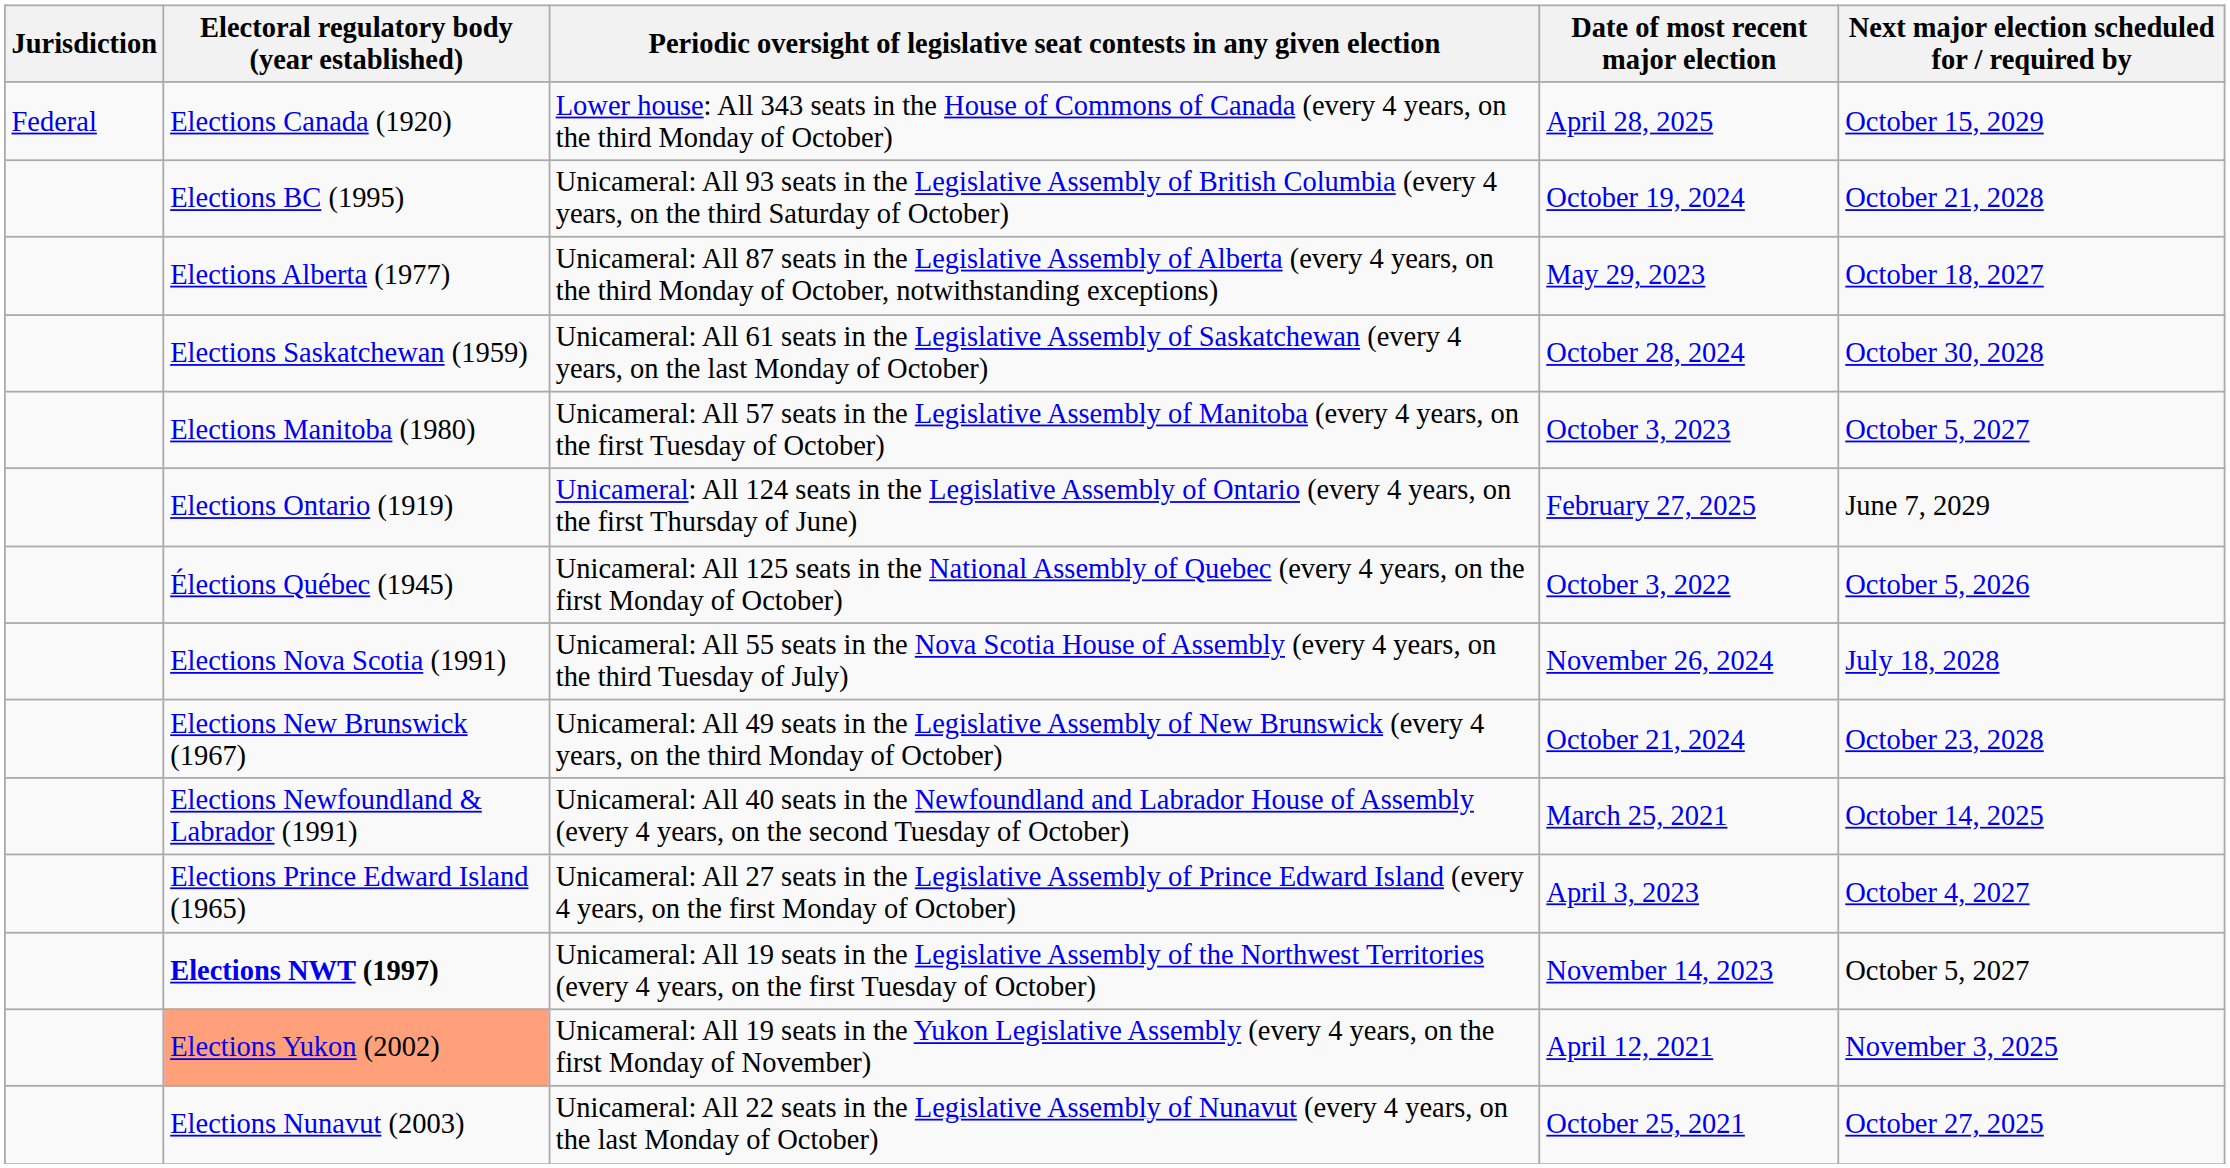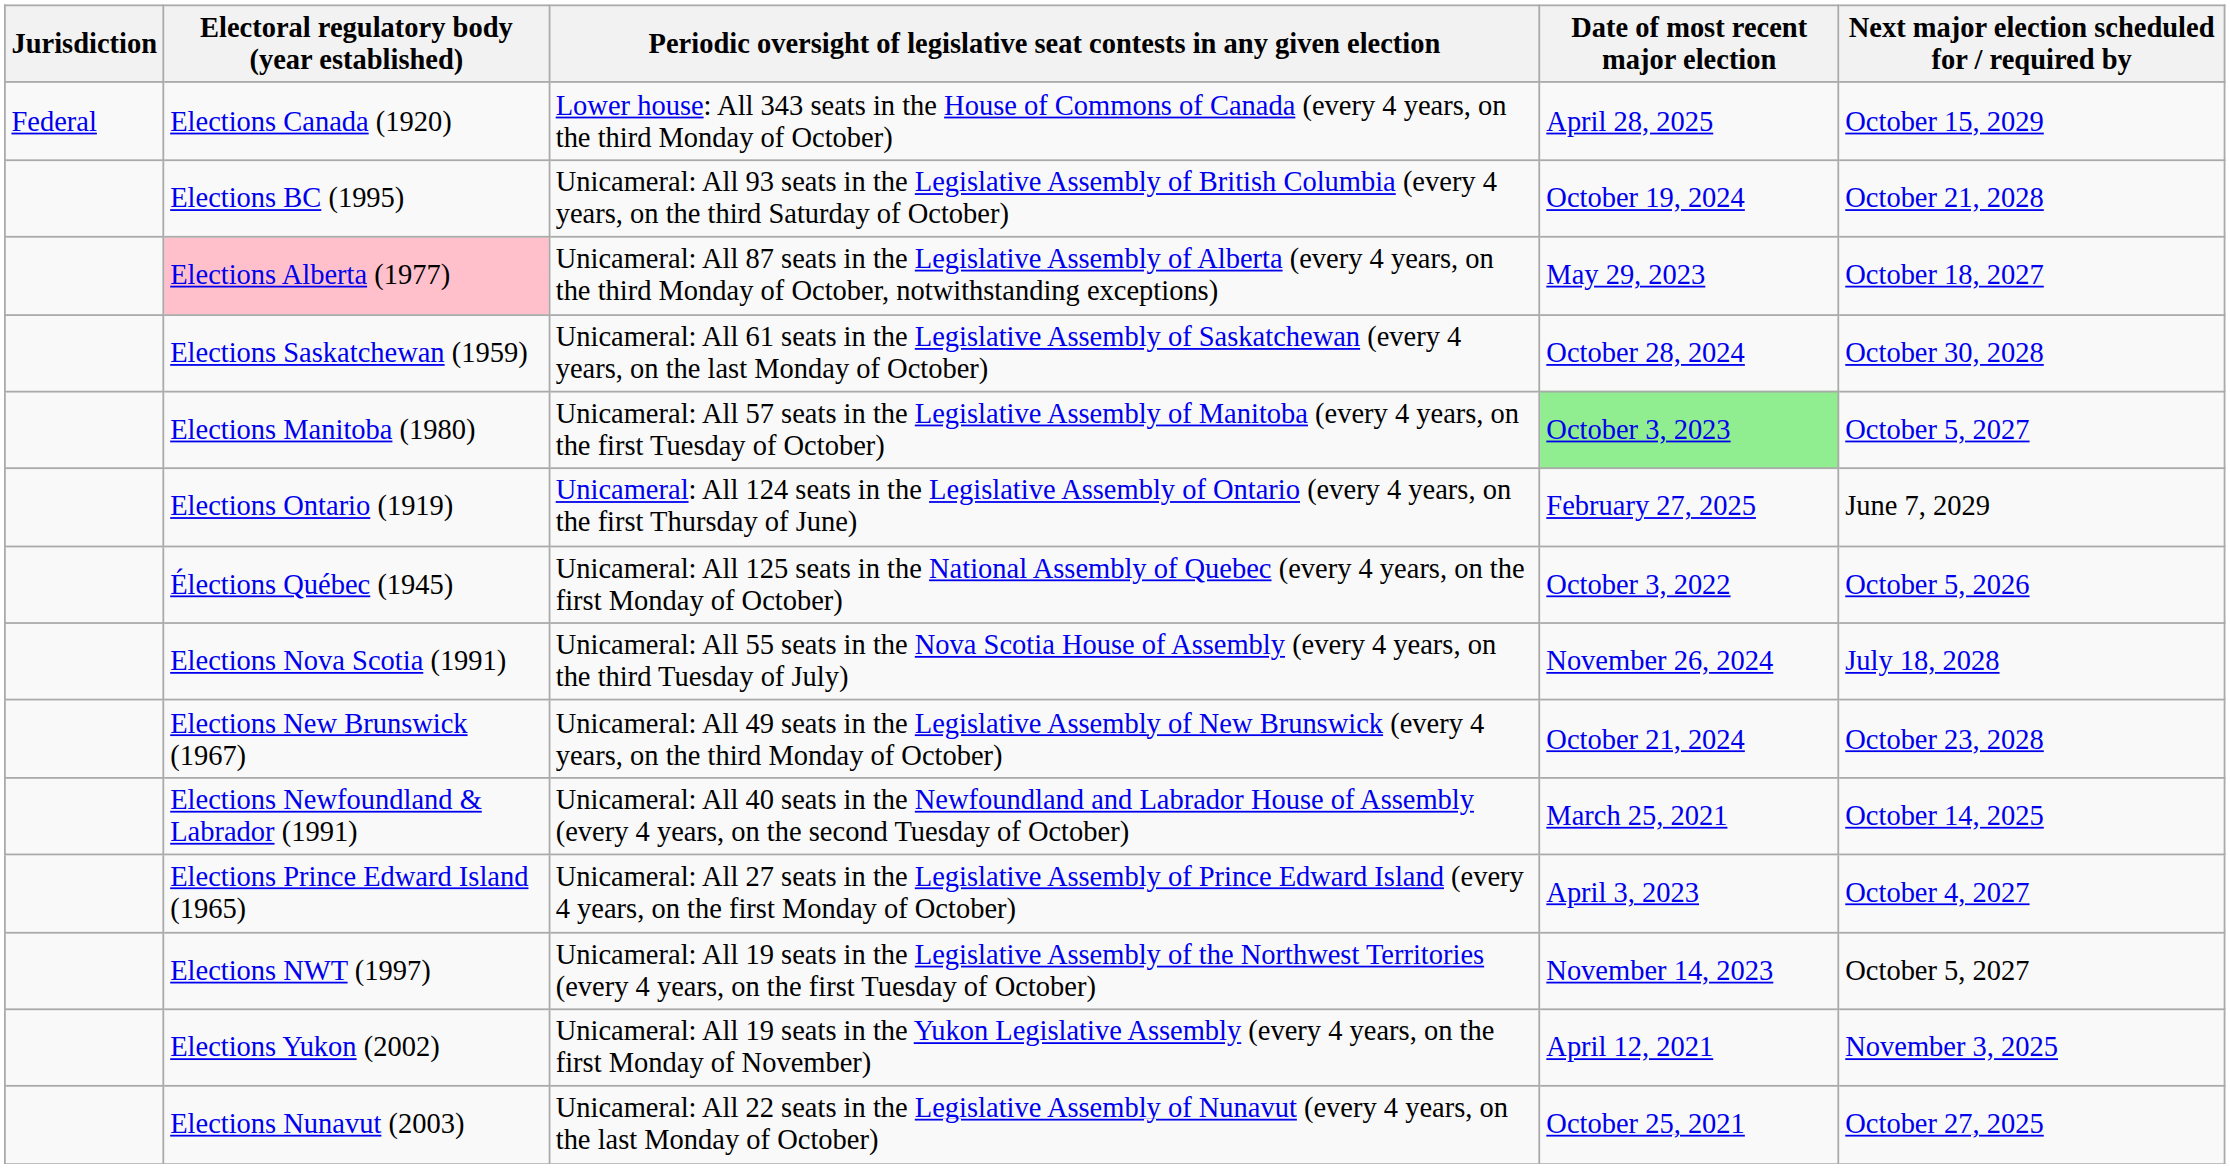(310, 275) no background -> (310, 275) pink background
(1638, 429) no background -> (1638, 429) lightgreen background
(304, 970) bold -> (300, 970) normal
(305, 1047) lightsalmon background -> (305, 1047) no background
